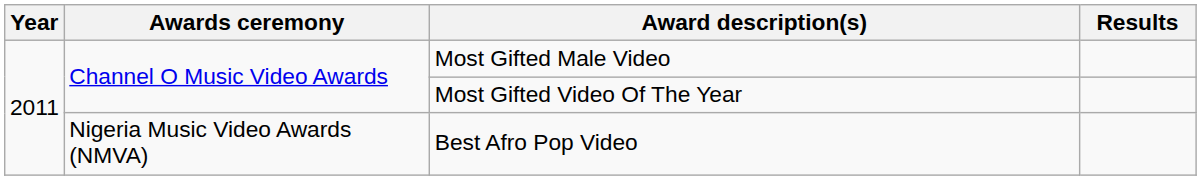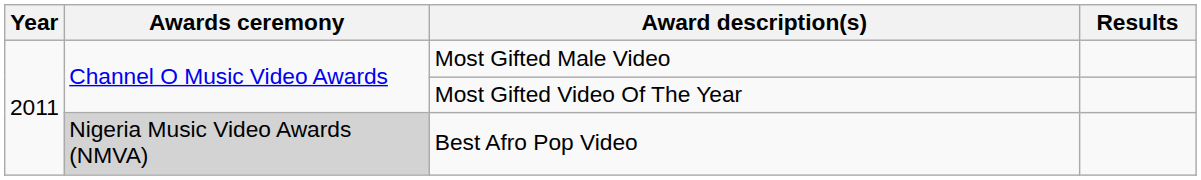(210, 143) no background -> (210, 143) lightgrey background
